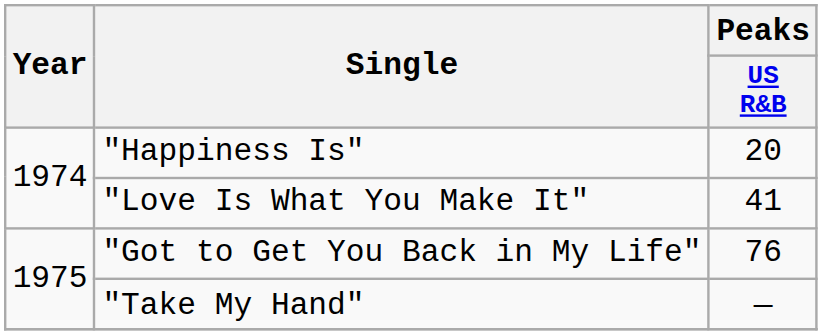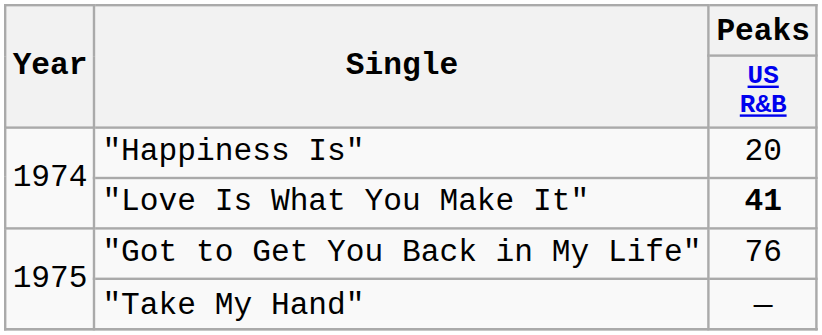(763, 203) normal -> (763, 203) bold
